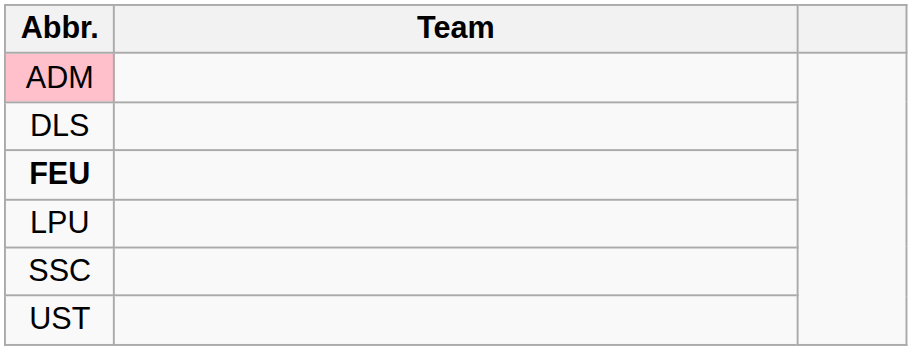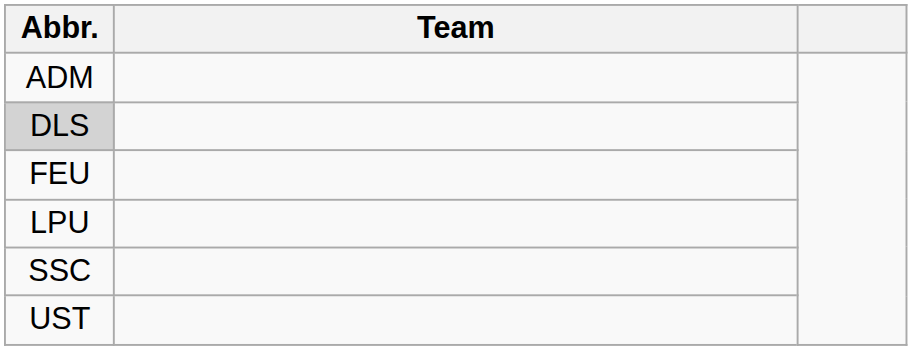(60, 77) pink background -> (60, 77) no background
(60, 125) no background -> (60, 125) lightgrey background
(60, 174) bold -> (60, 174) normal
